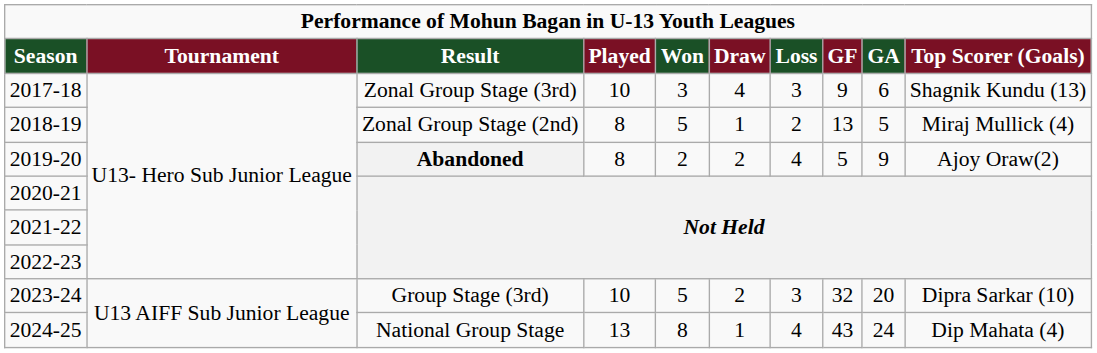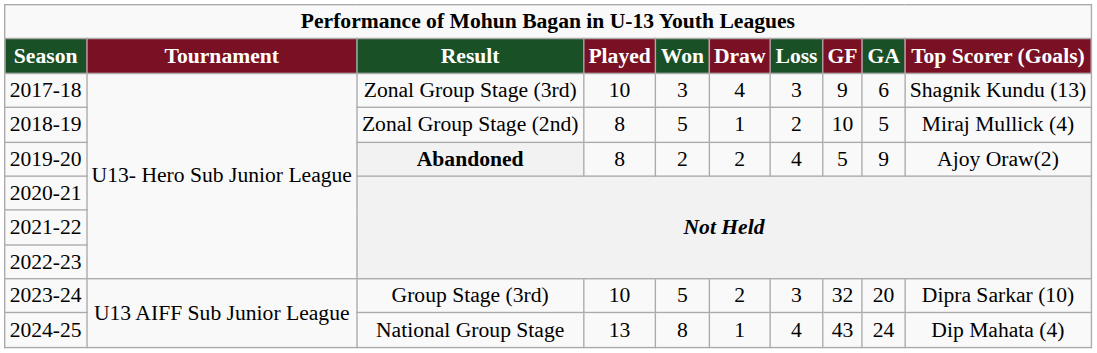(842, 124) 13 -> (842, 124) 10
